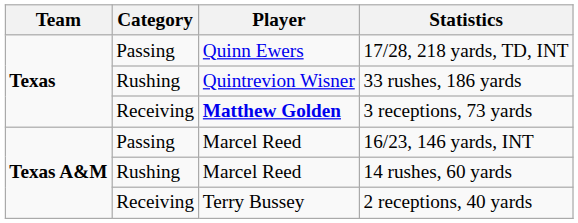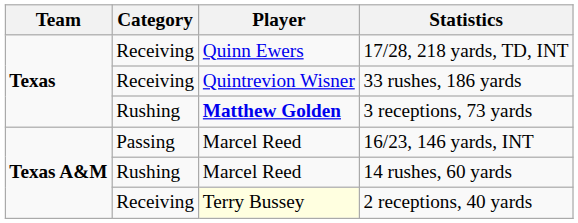(146, 50) Passing -> (155, 50) Receiving
(148, 80) Rushing -> (155, 80) Receiving
(155, 111) Receiving -> (148, 111) Rushing
(254, 202) no background -> (254, 202) lightyellow background
